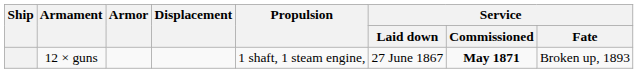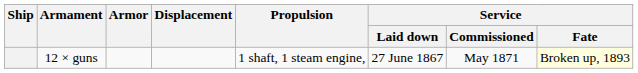(492, 57) bold -> (492, 57) normal
(585, 57) no background -> (585, 57) lightyellow background
